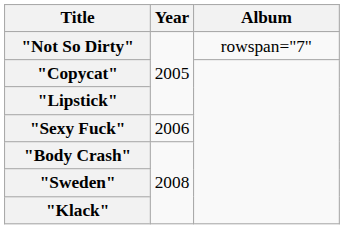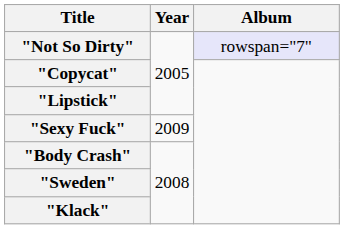(266, 45) no background -> (266, 45) lavender background
(172, 127) 2006 -> (172, 127) 2009
